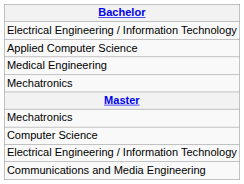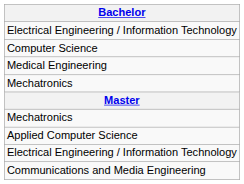(72, 48) Applied Computer Science -> (52, 48) Computer Science
(52, 135) Computer Science -> (72, 135) Applied Computer Science
